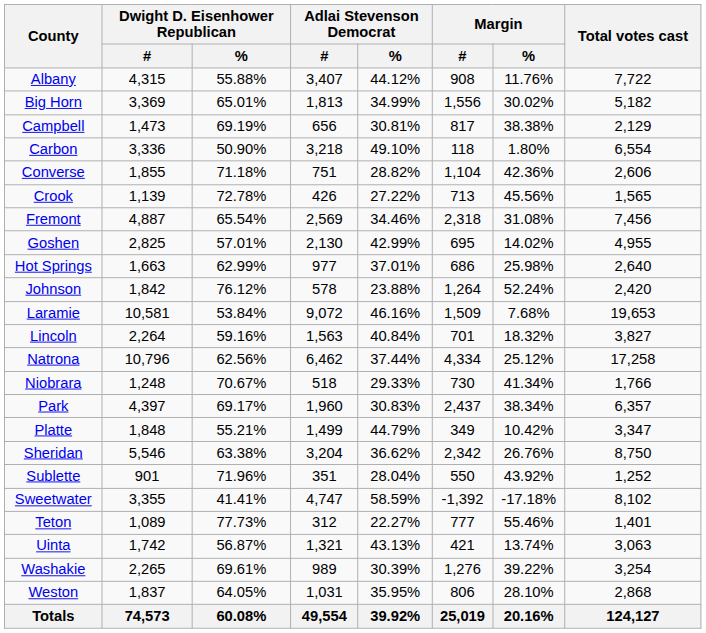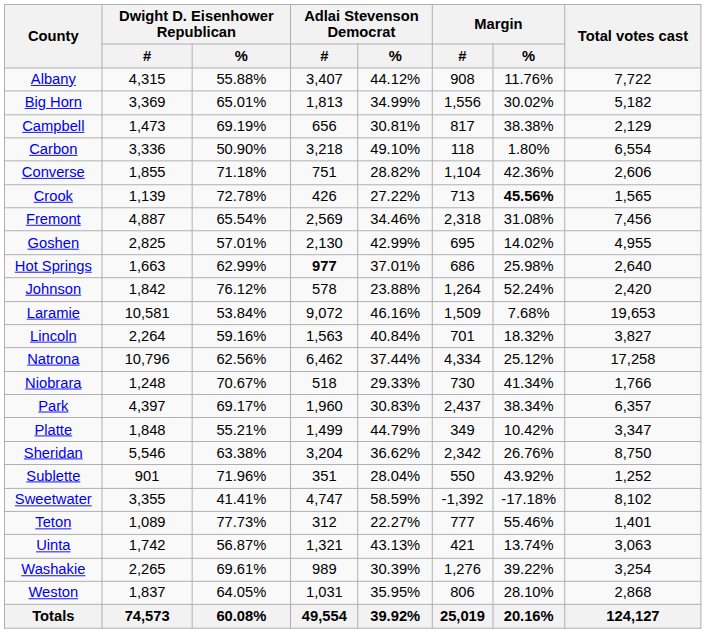(529, 196) normal -> (529, 196) bold
(324, 266) normal -> (324, 266) bold
